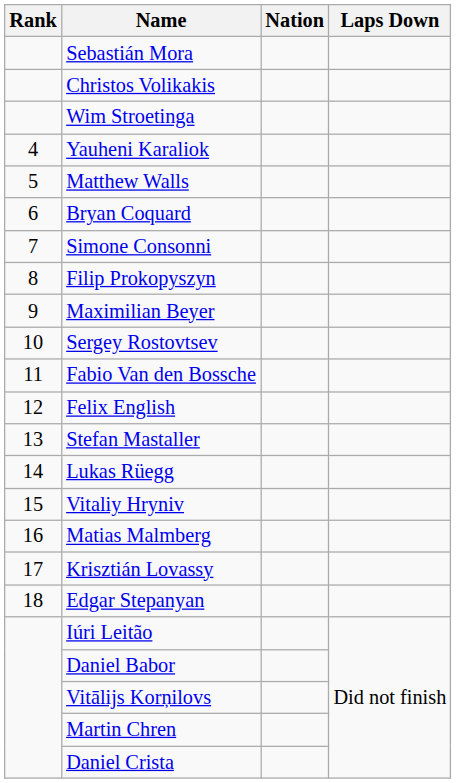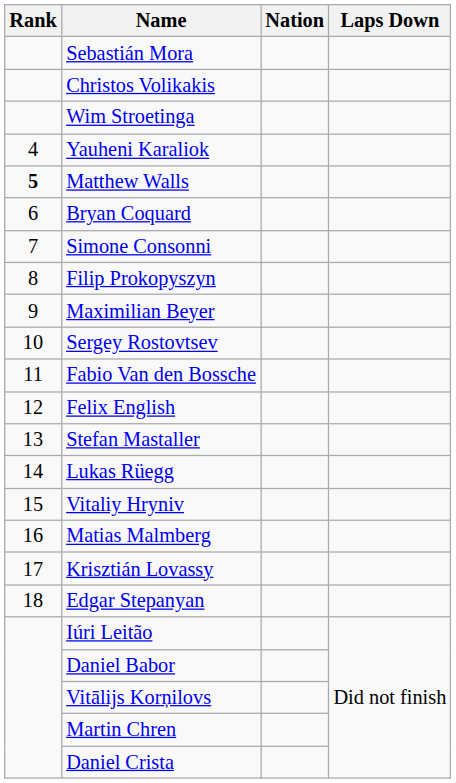(33, 181) normal -> (33, 181) bold
